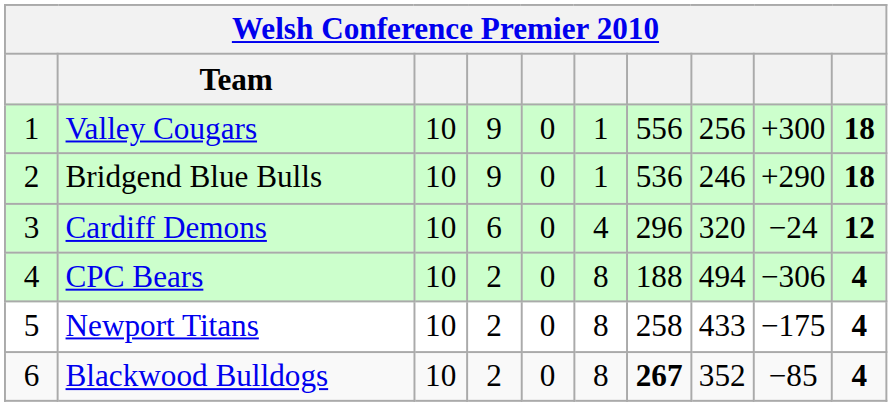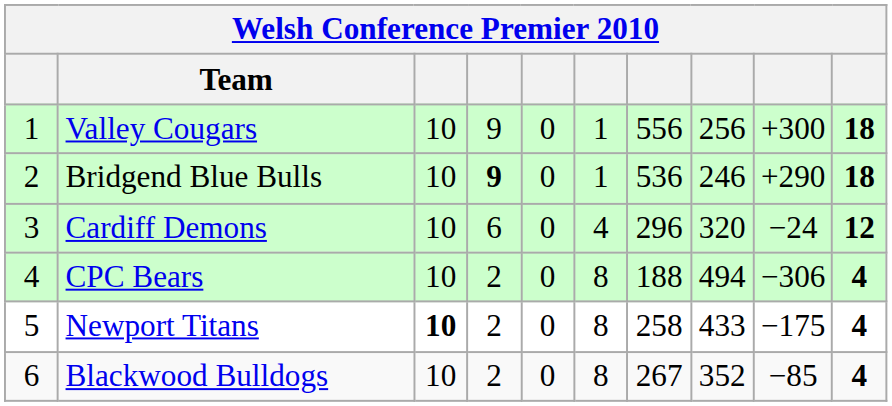(494, 177) normal -> (494, 177) bold
(441, 326) normal -> (441, 326) bold
(659, 375) bold -> (659, 375) normal
